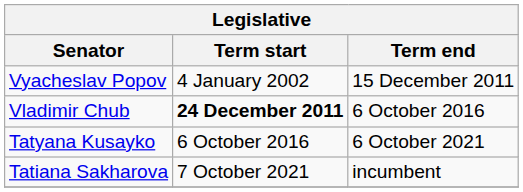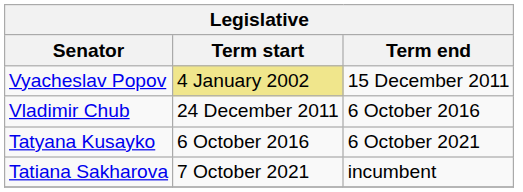(243, 80) no background -> (243, 80) khaki background
(260, 111) bold -> (258, 111) normal
